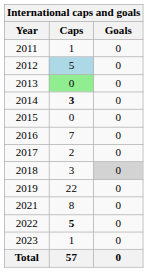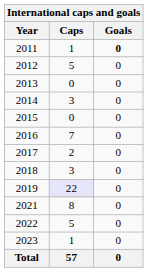(118, 48) normal -> (118, 48) bold
(71, 65) lightblue background -> (71, 65) no background
(71, 83) lightgreen background -> (71, 83) no background
(71, 100) bold -> (71, 100) normal
(118, 170) lightgrey background -> (118, 170) no background
(71, 188) no background -> (71, 188) lavender background
(71, 223) bold -> (71, 223) normal
